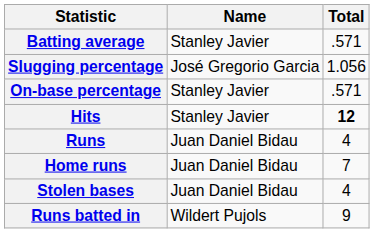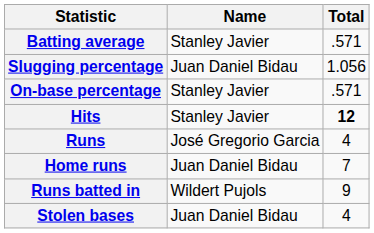(245, 66) José Gregorio Garcia -> (234, 66) Juan Daniel Bidau
(234, 141) Juan Daniel Bidau -> (245, 141) José Gregorio Garcia
rows swapped: (86, 215) <-> (86, 191)
